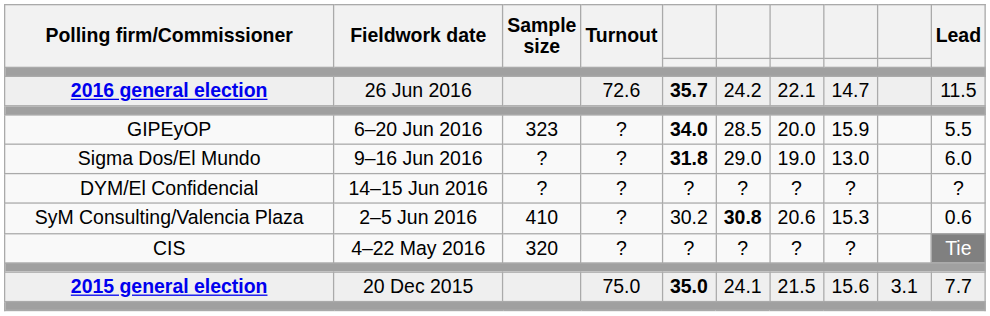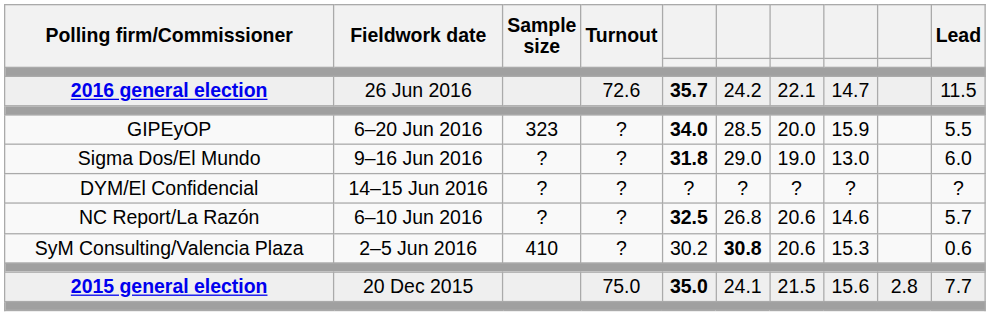+ row: (169, 218)
- row: (169, 247)
(904, 286) 3.1 -> (904, 286) 2.8
